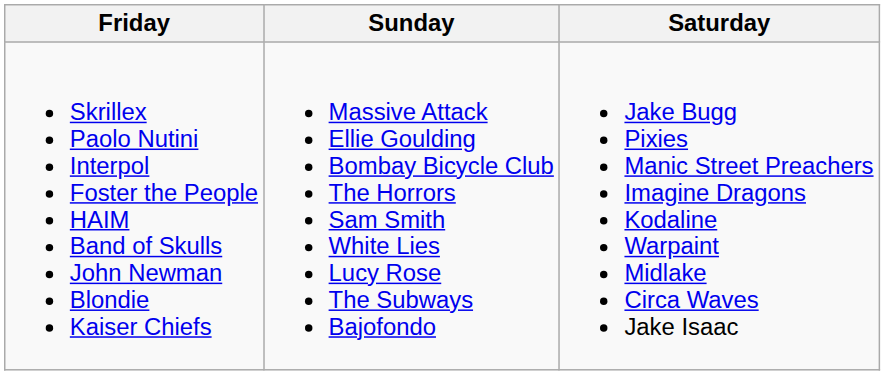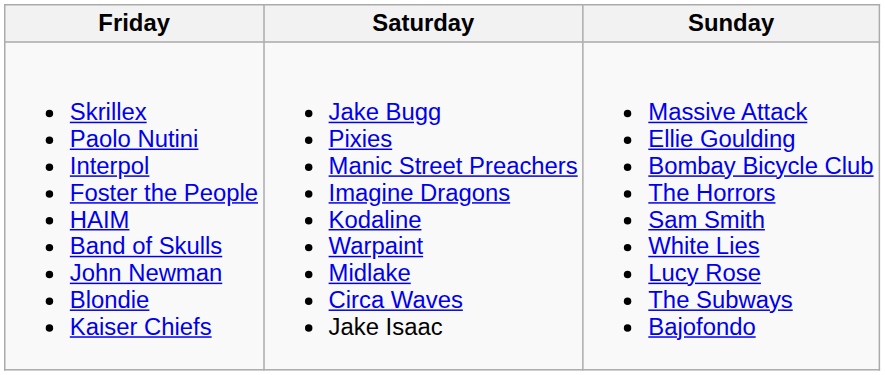columns swapped: (719, 23) <-> (411, 23)
